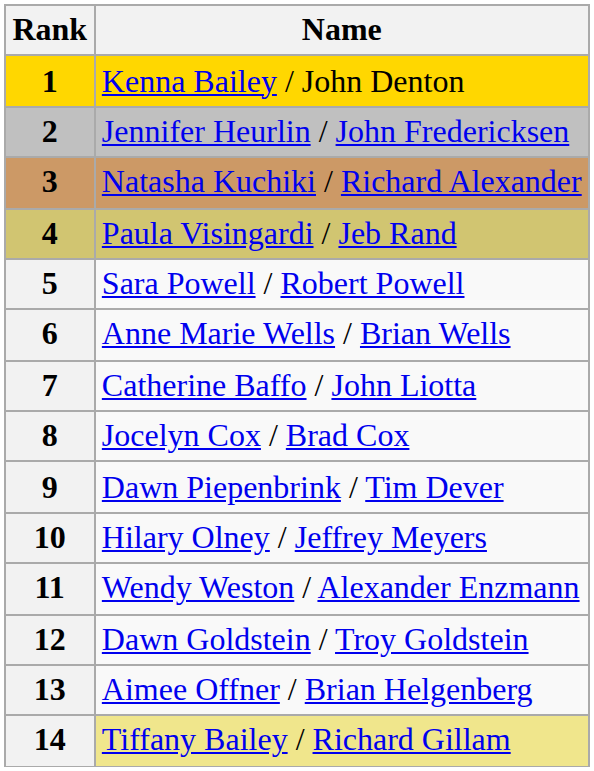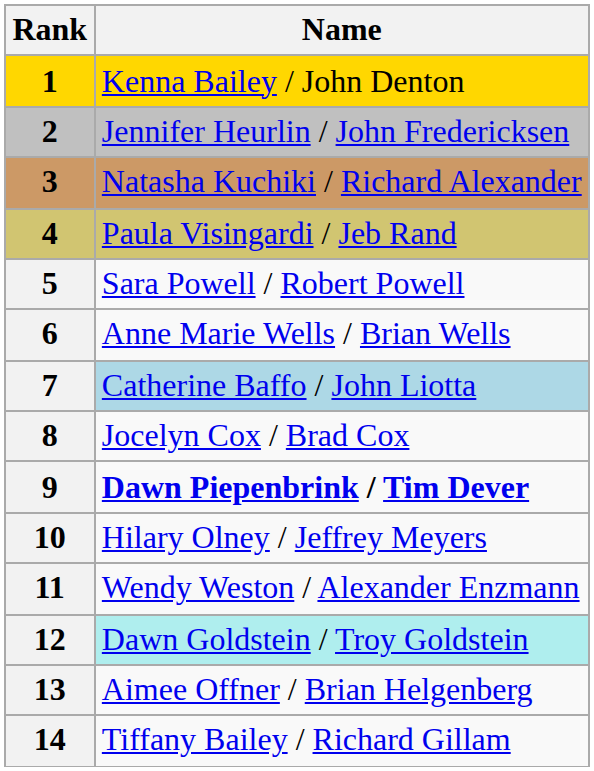(289, 385) no background -> (289, 385) lightblue background
(303, 486) normal -> (315, 486) bold
(315, 638) no background -> (315, 638) paleturquoise background
(306, 740) khaki background -> (306, 740) no background
